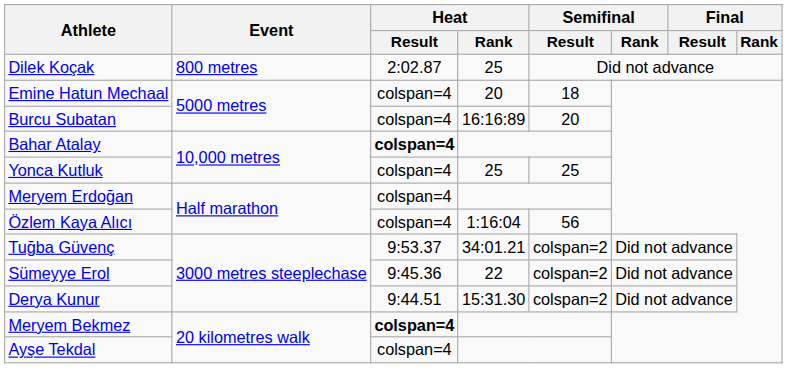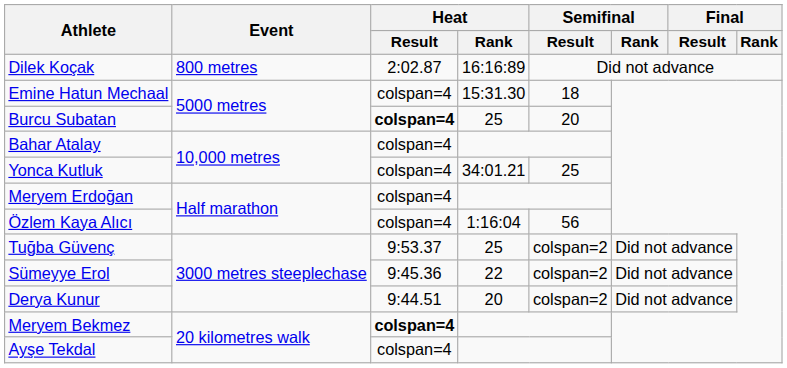(494, 68) 25 -> (494, 68) 16:16:89
(494, 93) 20 -> (494, 93) 15:31.30
(414, 119) normal -> (414, 119) bold
(494, 119) 16:16:89 -> (494, 119) 25
(414, 145) bold -> (414, 145) normal
(494, 171) 25 -> (494, 171) 34:01.21
(494, 248) 34:01.21 -> (494, 248) 25
(494, 299) 15:31.30 -> (494, 299) 20
